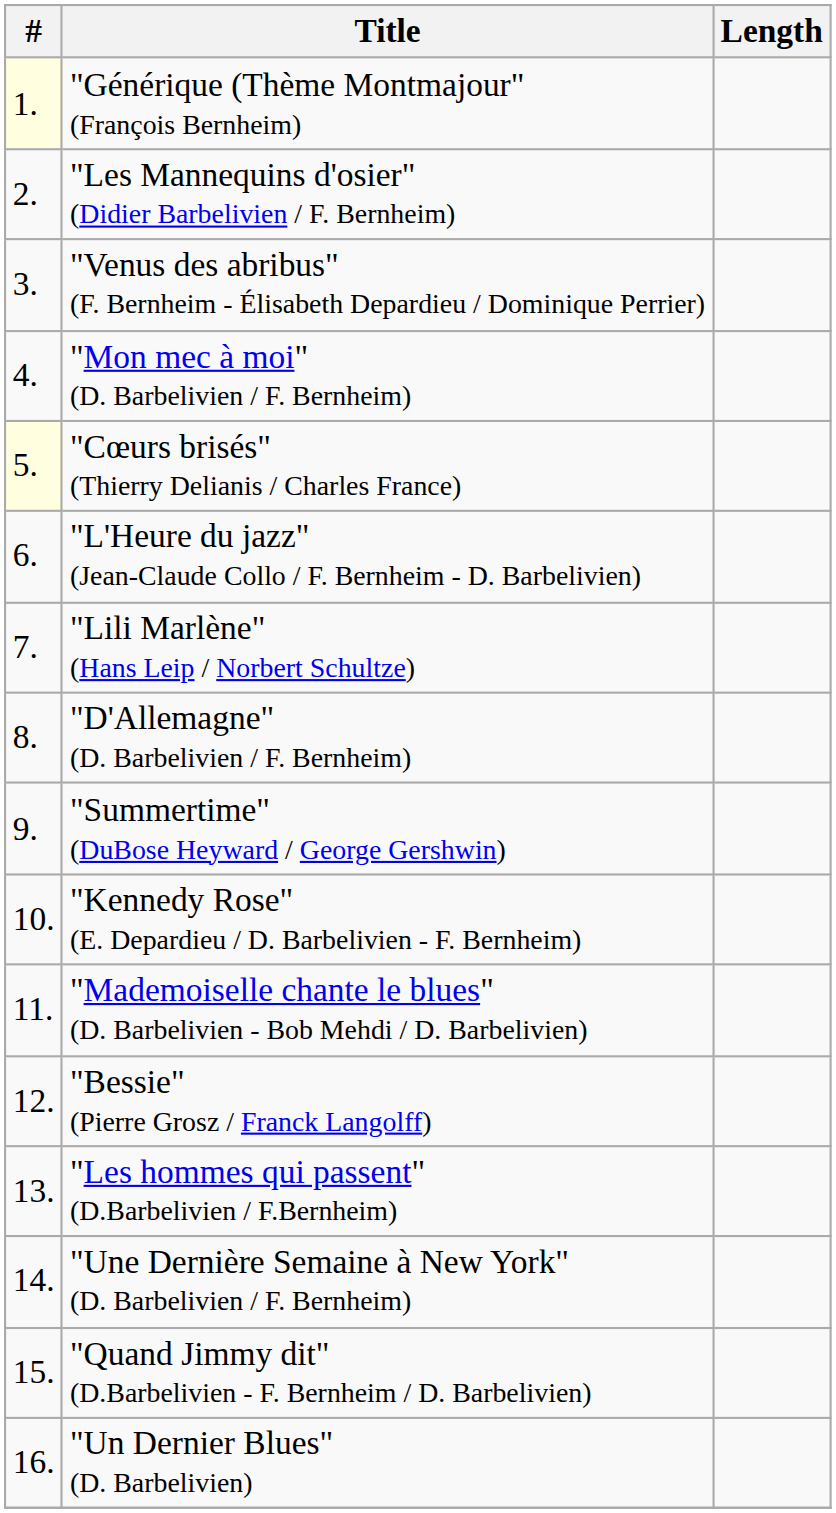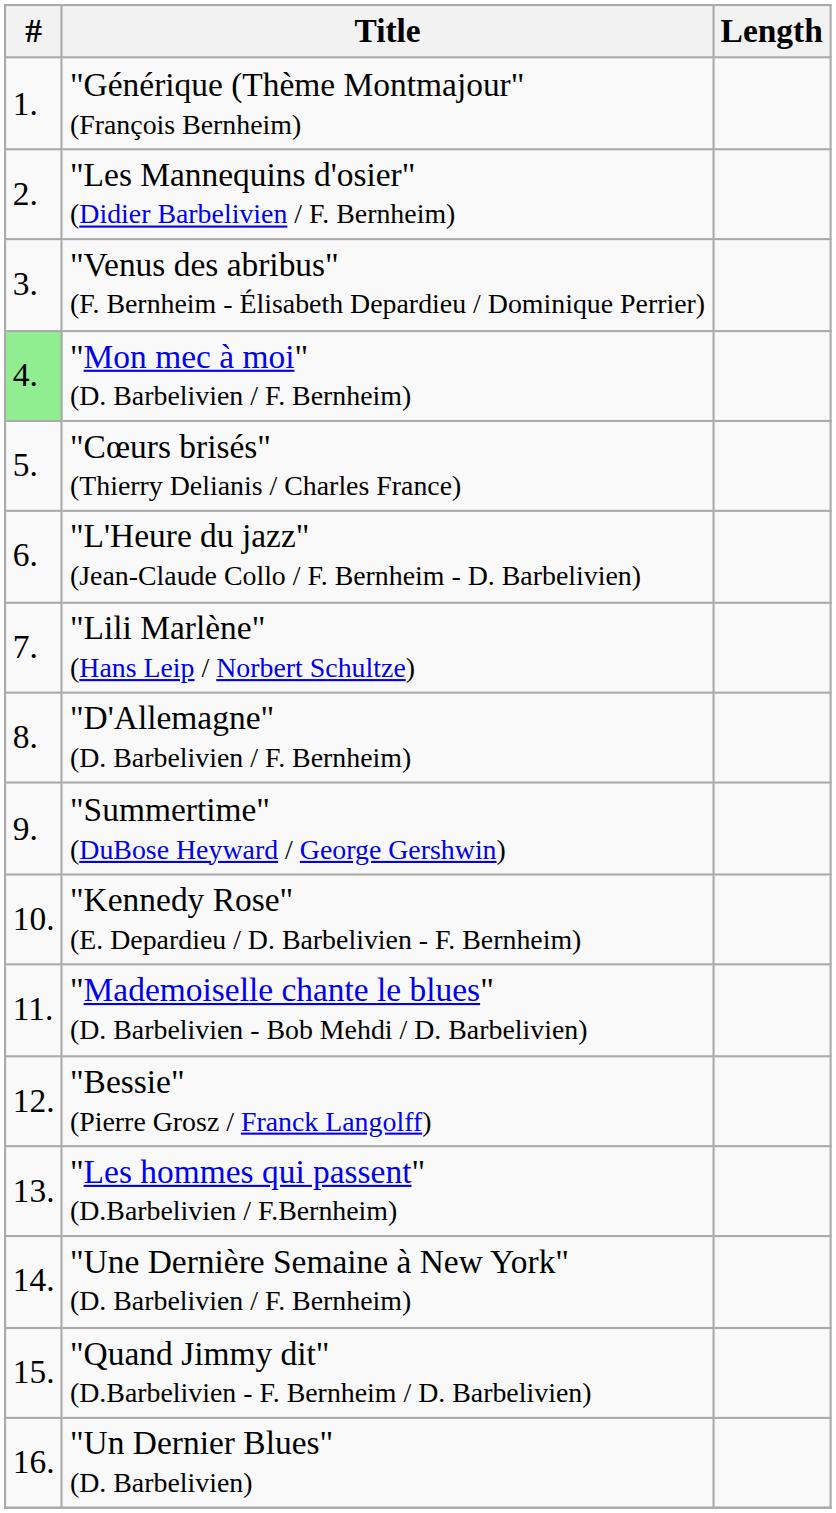(25, 102) lightyellow background -> (25, 102) no background
(25, 374) no background -> (25, 374) lightgreen background
(25, 465) lightyellow background -> (25, 465) no background
